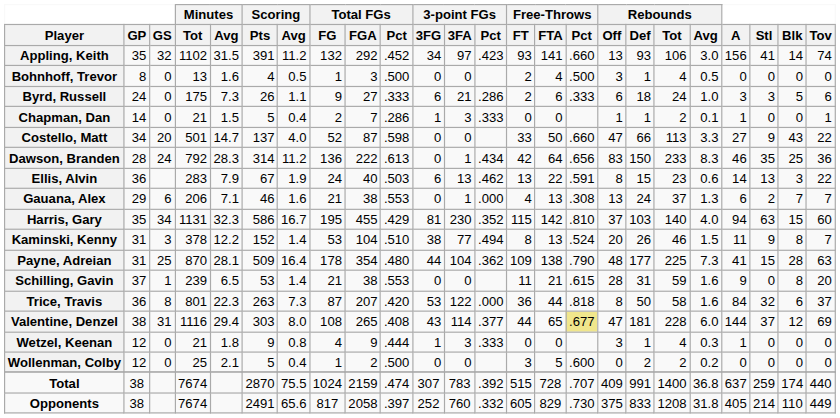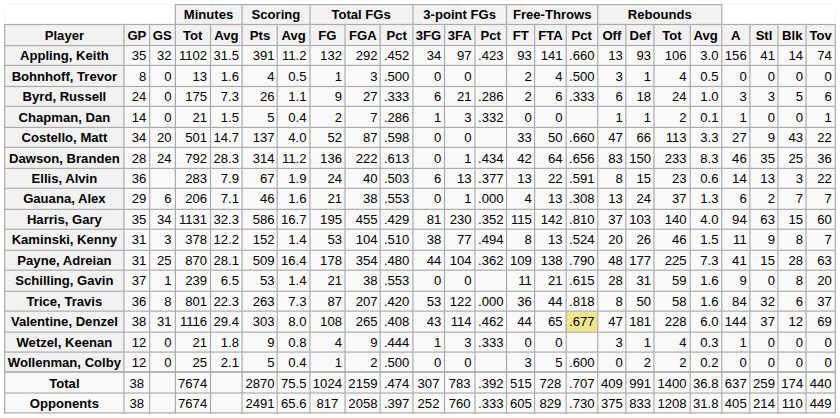(491, 117) .333 -> (491, 117) .332
(491, 178) .462 -> (491, 178) .377
(491, 322) .377 -> (491, 322) .462
(491, 403) .332 -> (491, 403) .333
